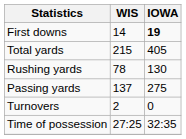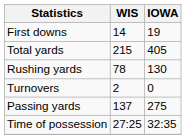(154, 32) bold -> (154, 32) normal
rows swapped: (44, 87) <-> (33, 106)
